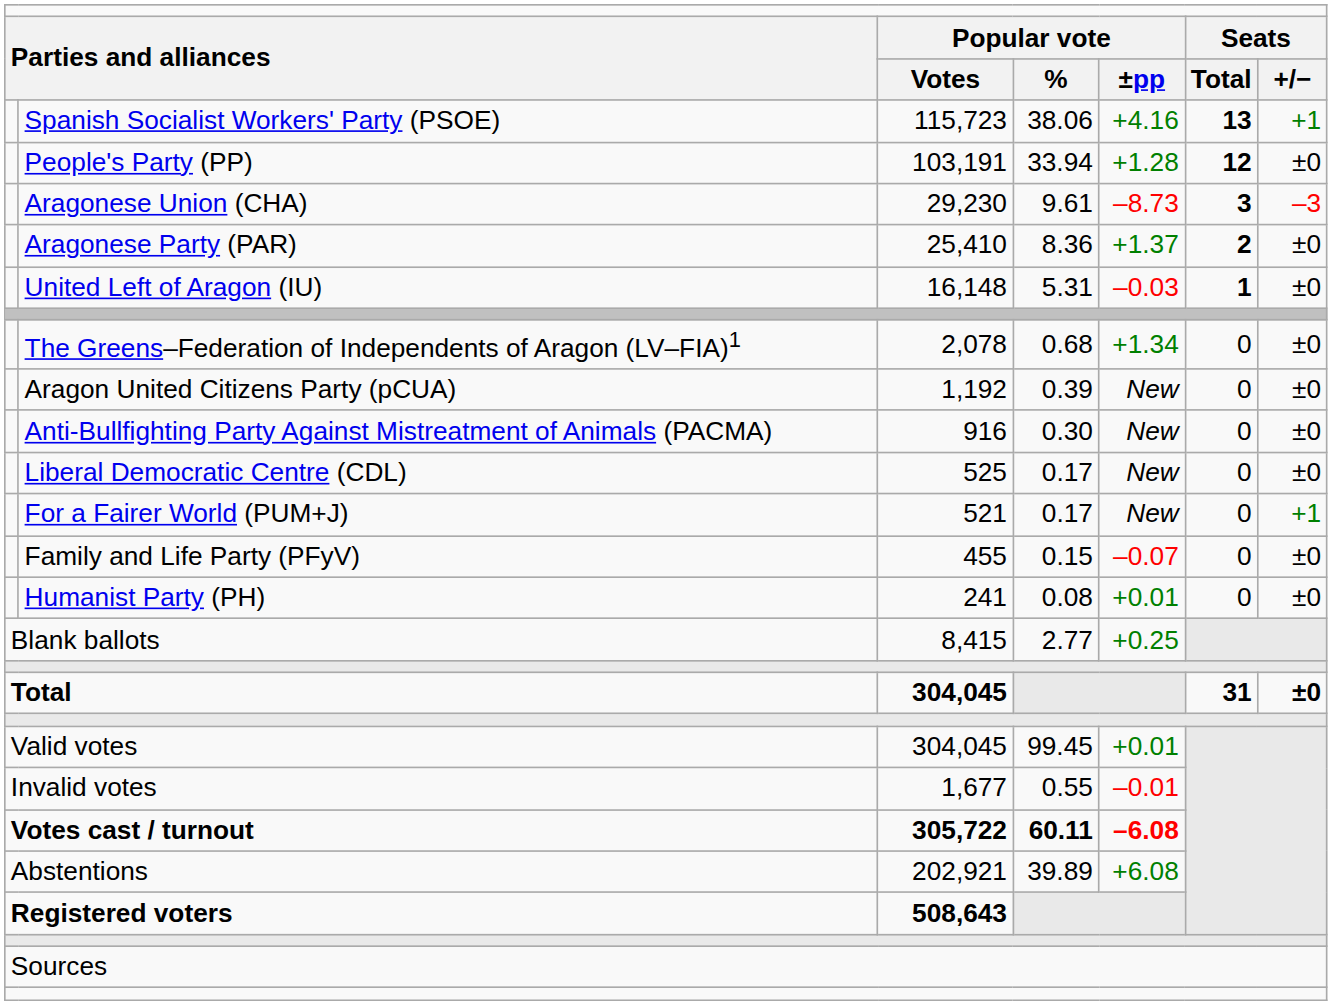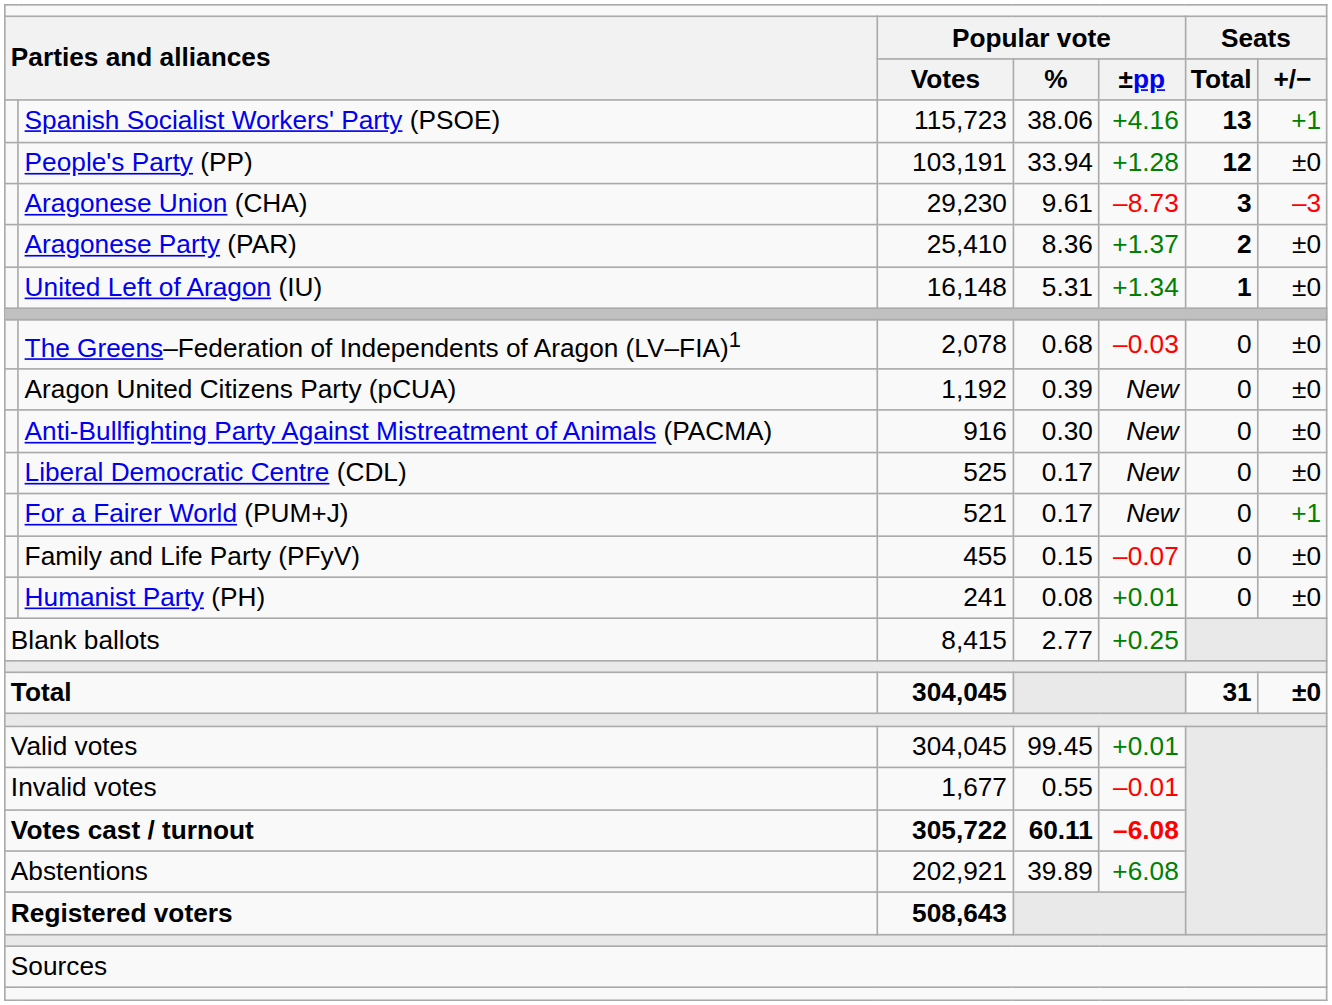(1146, 287) –0.03 -> (1146, 287) +1.34
(1146, 344) +1.34 -> (1146, 344) –0.03
